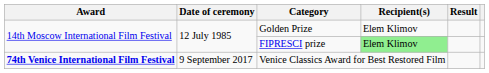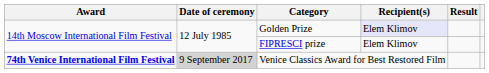(390, 28) no background -> (390, 28) lavender background
(390, 44) lightgreen background -> (390, 44) no background
(216, 60) no background -> (216, 60) lightgrey background
